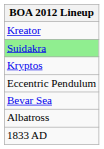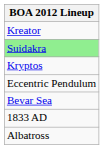(28, 118) Albatross -> (27, 118) 1833 AD
(27, 135) 1833 AD -> (28, 135) Albatross
